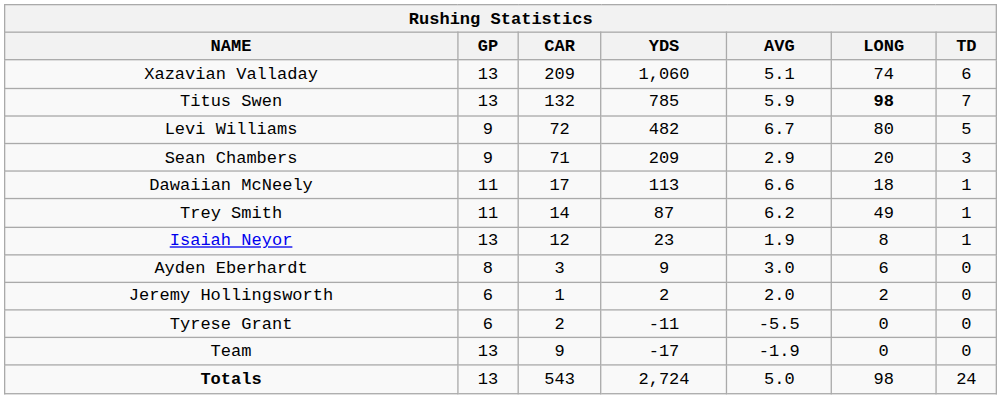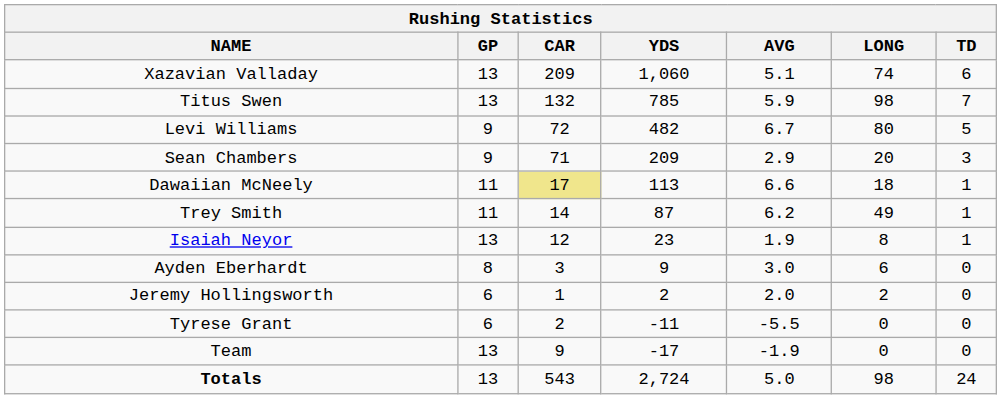(884, 102) bold -> (884, 102) normal
(560, 185) no background -> (560, 185) khaki background
